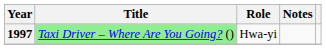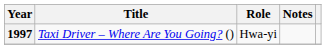(136, 34) lightgreen background -> (136, 34) no background
